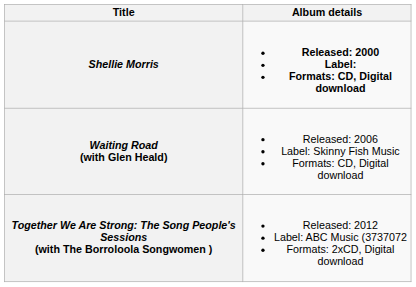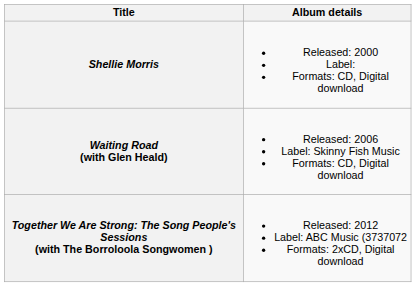(327, 71) bold -> (327, 71) normal
